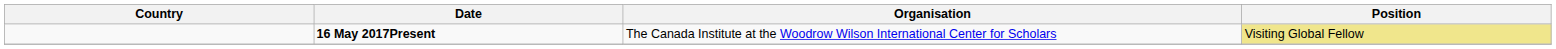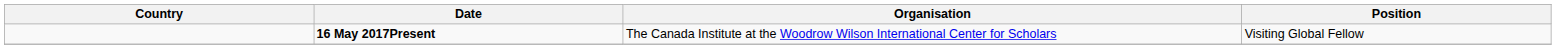(1304, 34) khaki background -> (1304, 34) no background
